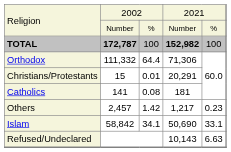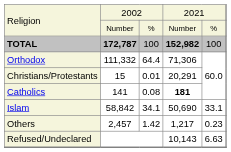(182, 92) normal -> (182, 92) bold
rows swapped: (18, 123) <-> (21, 107)
